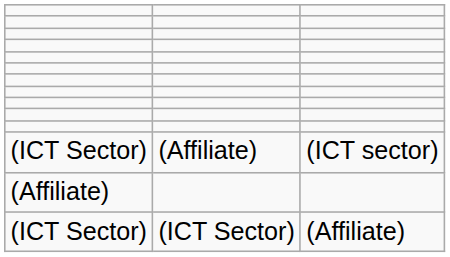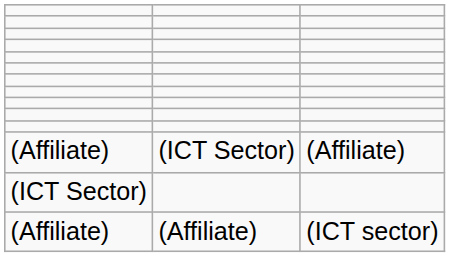(79, 151) (ICT Sector) -> (60, 151) (Affiliate)
(208, 151) (Affiliate) -> (227, 151) (ICT Sector)
(372, 151) (ICT sector) -> (356, 151) (Affiliate)
(60, 191) (Affiliate) -> (79, 191) (ICT Sector)
(79, 231) (ICT Sector) -> (60, 231) (Affiliate)
(227, 231) (ICT Sector) -> (208, 231) (Affiliate)
(356, 231) (Affiliate) -> (372, 231) (ICT sector)
